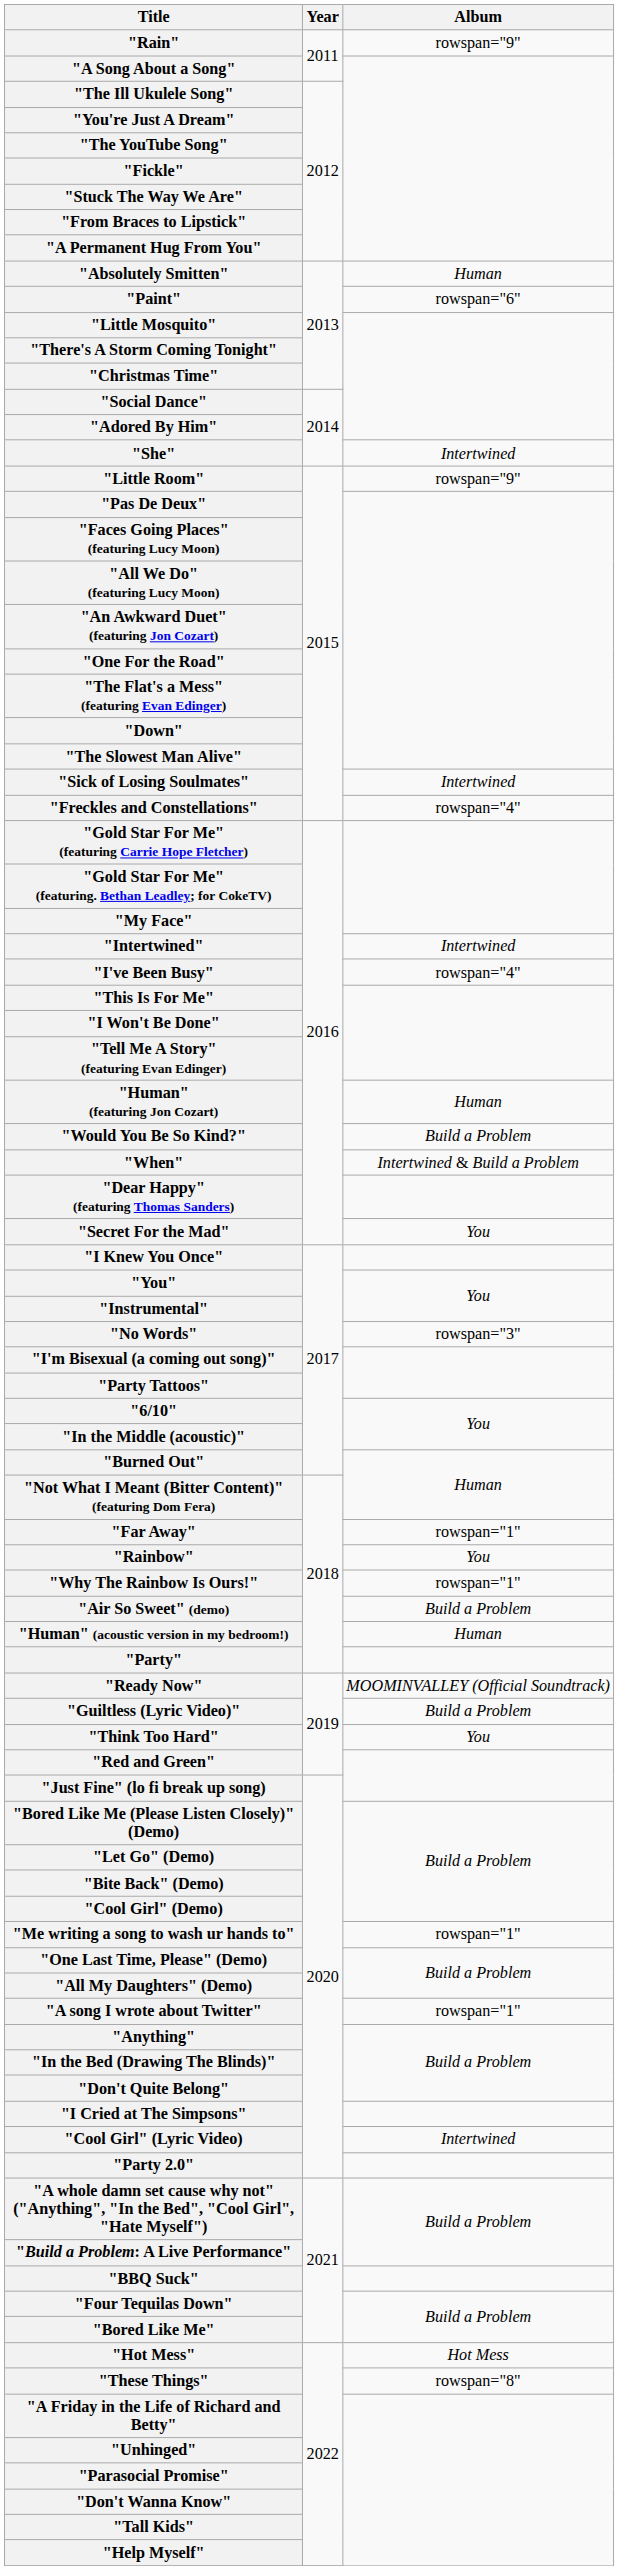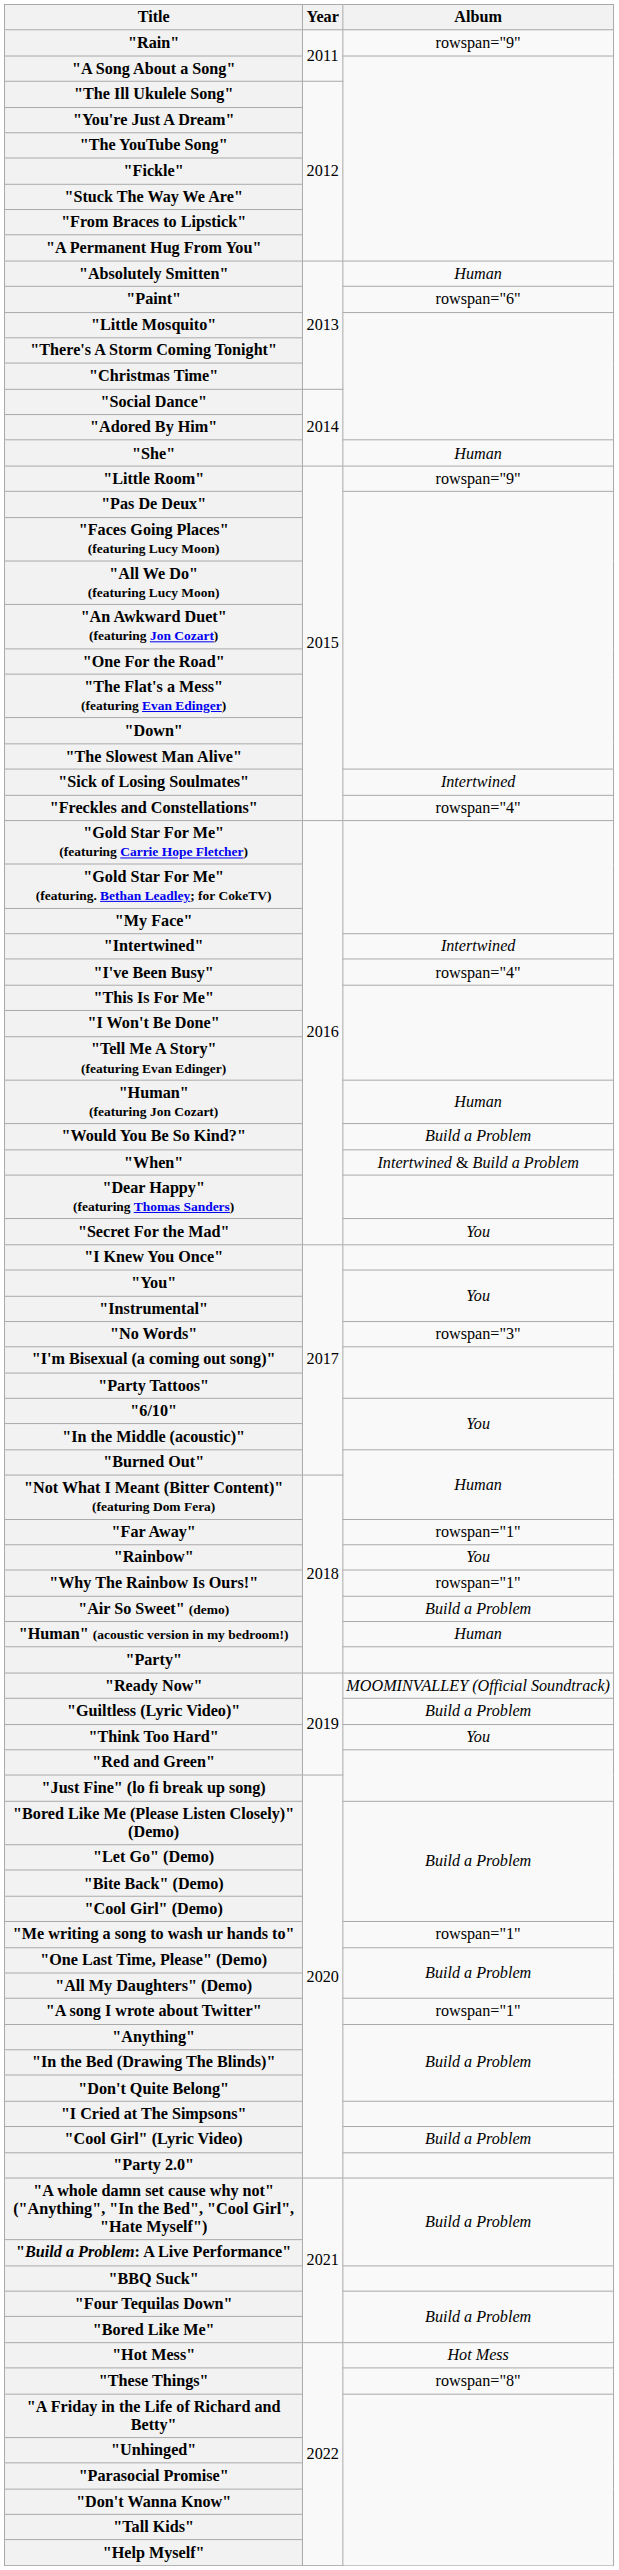(478, 453) Intertwined -> (478, 453) Human
(478, 2139) Intertwined -> (478, 2139) Build a Problem
